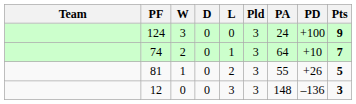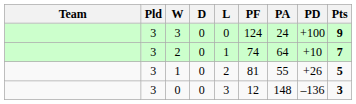columns swapped: (256, 14) <-> (156, 14)
